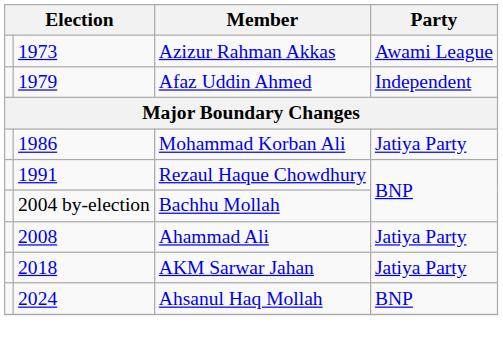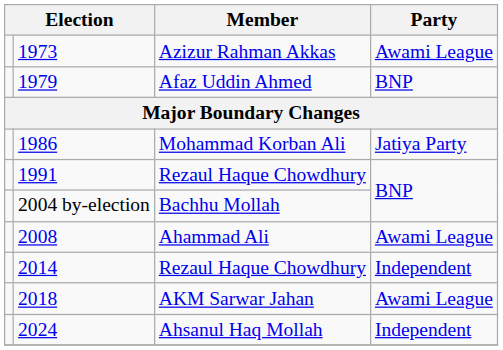(423, 81) Independent -> (394, 81) BNP
(421, 236) Jatiya Party -> (434, 236) Awami League
+ row: (38, 267)
(421, 267) Jatiya Party -> (434, 298) Awami League
(394, 298) BNP -> (423, 329) Independent
